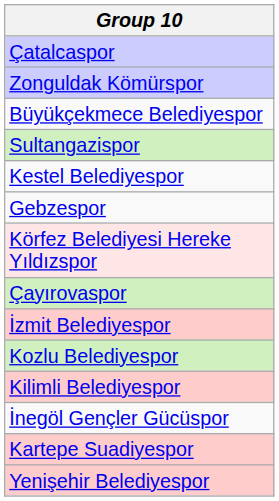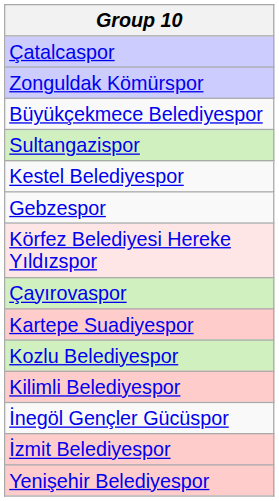(90, 324) İzmit Belediyespor -> (101, 324) Kartepe Suadiyespor
(101, 449) Kartepe Suadiyespor -> (90, 449) İzmit Belediyespor
